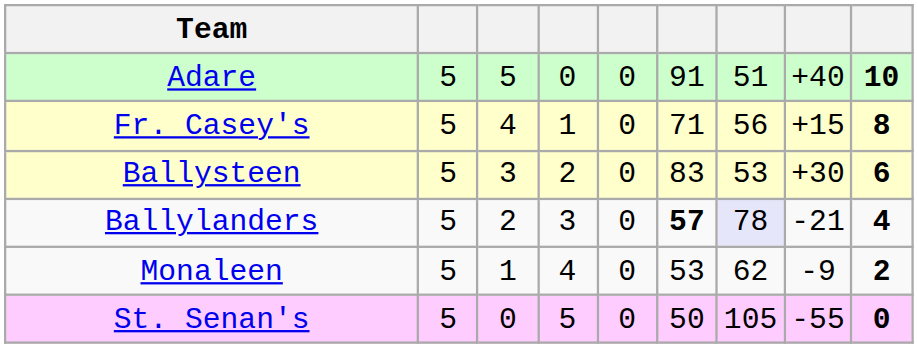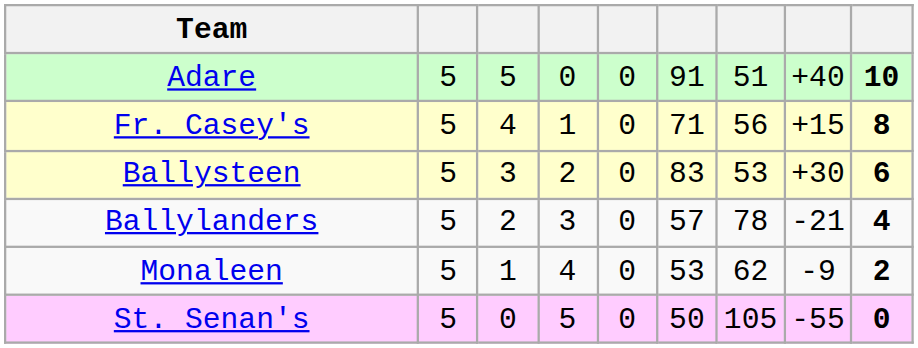(687, 223) bold -> (687, 223) normal
(751, 223) lavender background -> (751, 223) no background
